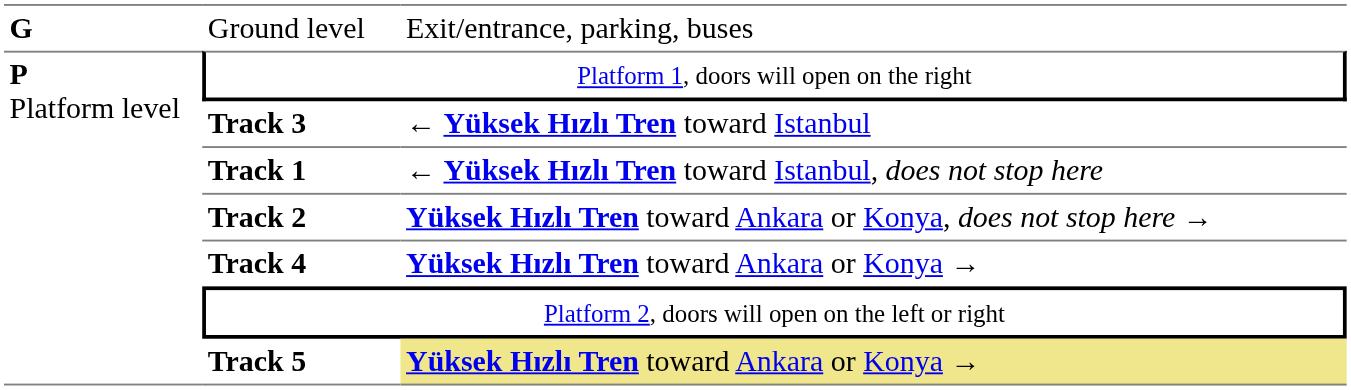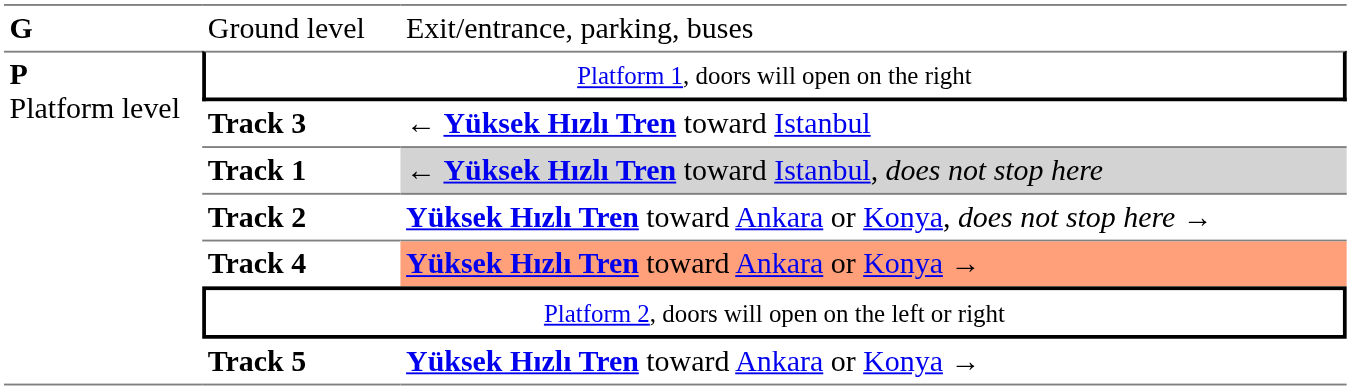(755, 169) no background -> (755, 169) lightgrey background
(693, 263) no background -> (693, 263) lightsalmon background
(693, 360) khaki background -> (693, 360) no background
